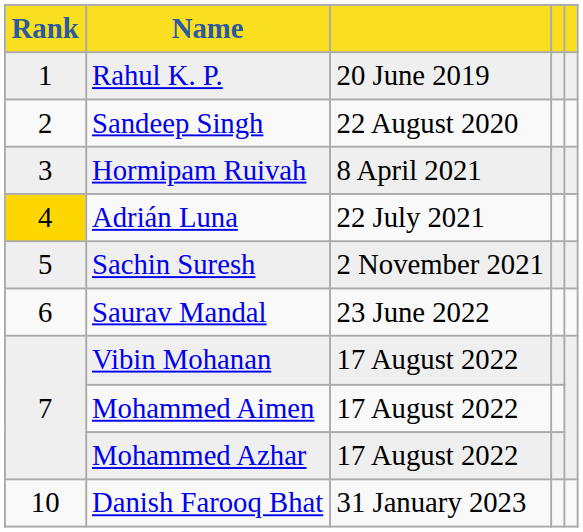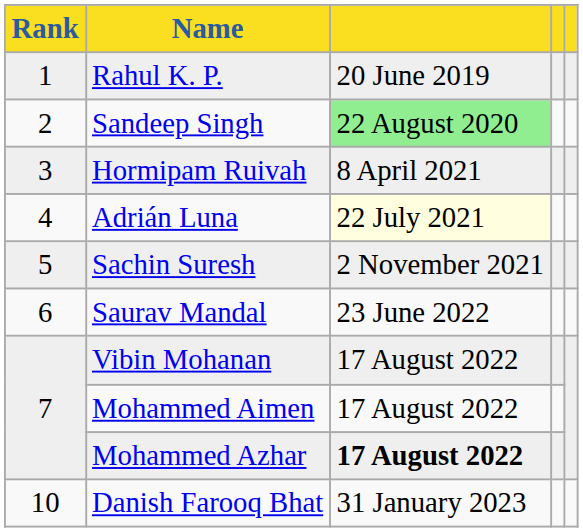(427, 123) no background -> (427, 123) lightgreen background
(45, 217) gold background -> (45, 217) no background
(411, 217) no background -> (411, 217) lightyellow background
(427, 454) normal -> (430, 454) bold
